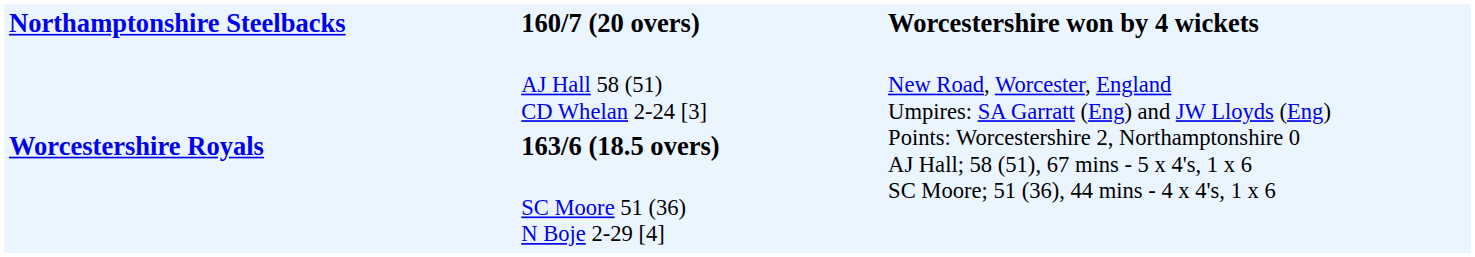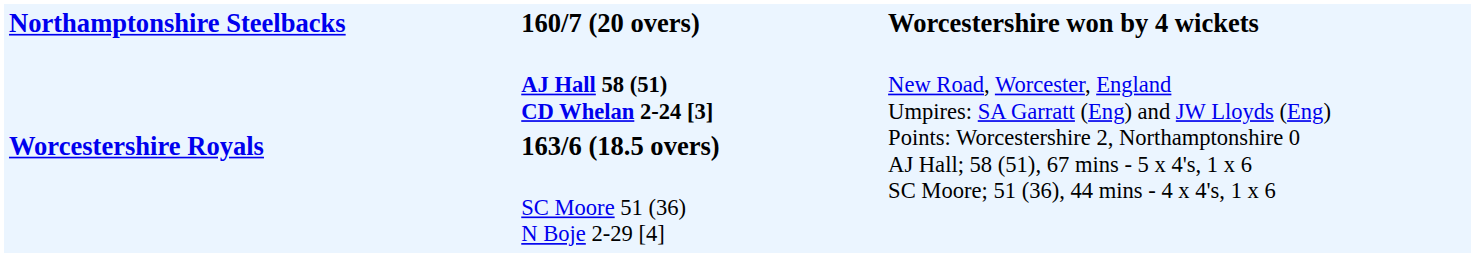(614, 98) normal -> (617, 98) bold
